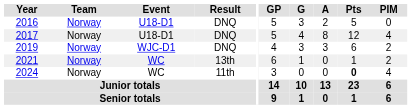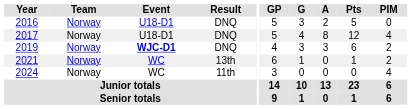(156, 48) normal -> (156, 48) bold
(354, 73) bold -> (354, 73) normal
